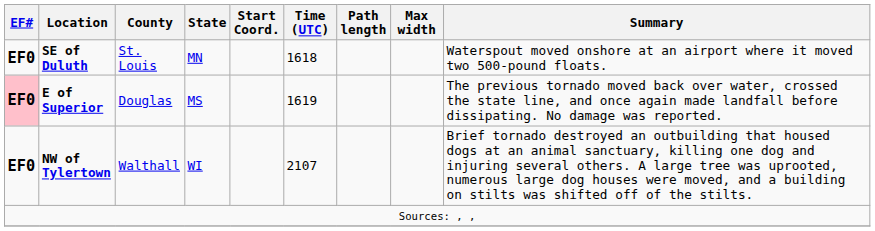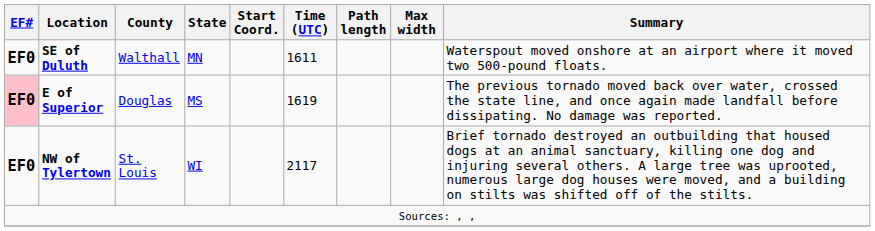(138, 58) St. Louis -> (149, 58) Walthall
(302, 58) 1618 -> (302, 58) 1611
(149, 165) Walthall -> (138, 165) St. Louis
(302, 165) 2107 -> (302, 165) 2117
